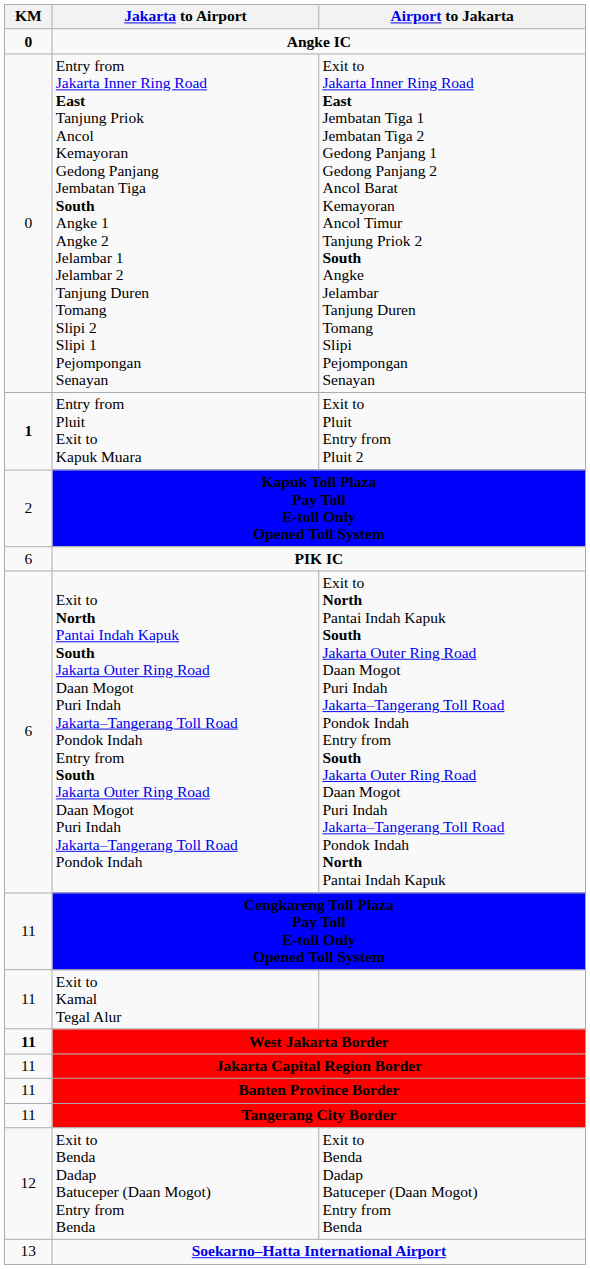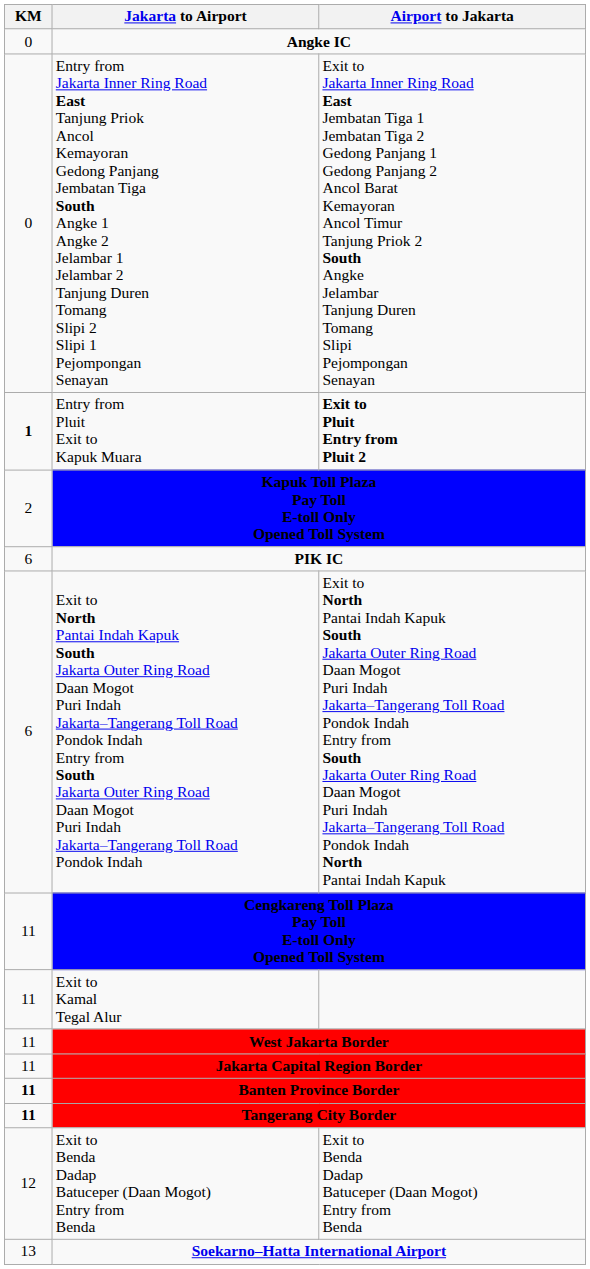(28, 41) bold -> (28, 41) normal
(357, 431) normal -> (360, 431) bold
(28, 1041) bold -> (28, 1041) normal
(28, 1090) normal -> (28, 1090) bold
(28, 1115) normal -> (28, 1115) bold
